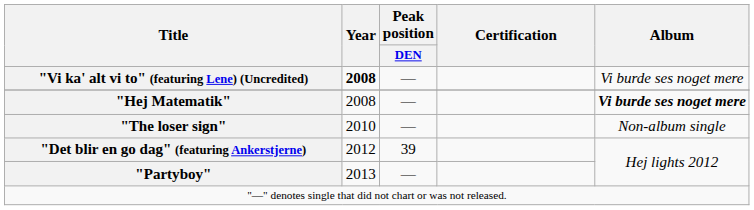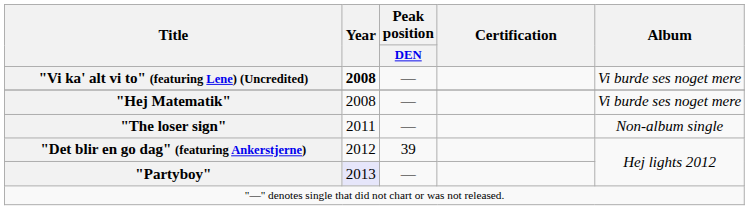(672, 102) bold -> (670, 102) normal
(361, 125) 2010 -> (361, 125) 2011
(361, 173) no background -> (361, 173) lavender background
